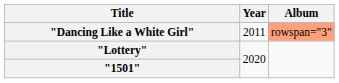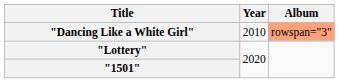(254, 31) 2011 -> (254, 31) 2010
